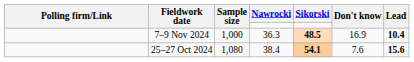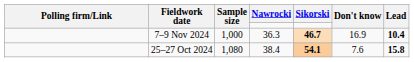(312, 35) 48.5 -> (312, 35) 46.7
(396, 49) 15.6 -> (396, 49) 15.8
